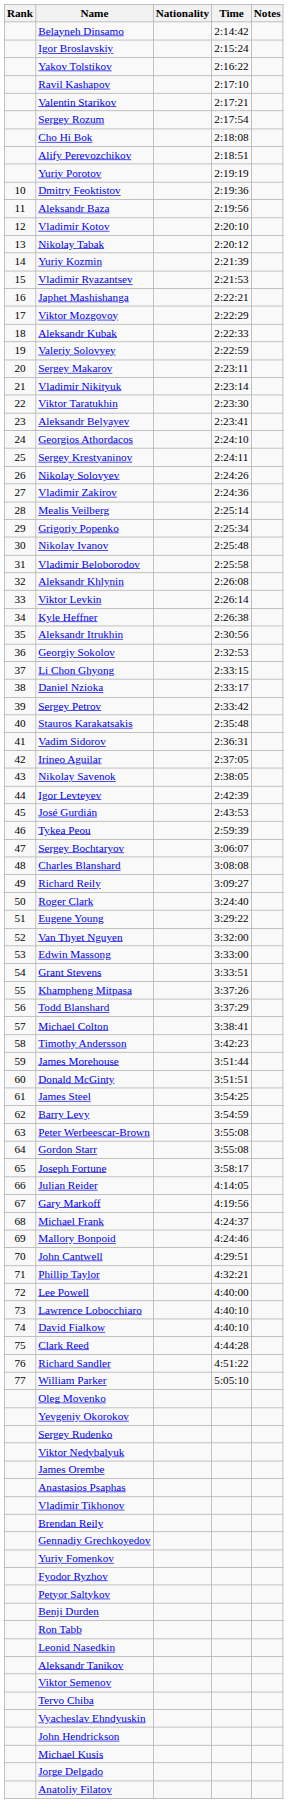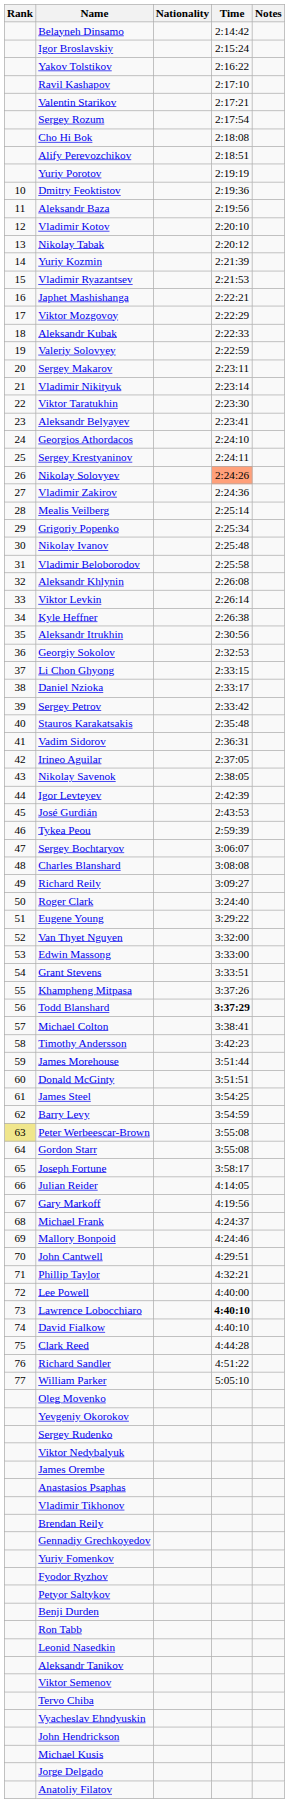(231, 475) no background -> (232, 475) lightsalmon background
(231, 1008) normal -> (232, 1008) bold
(20, 1132) no background -> (20, 1132) khaki background
(231, 1310) normal -> (232, 1310) bold
